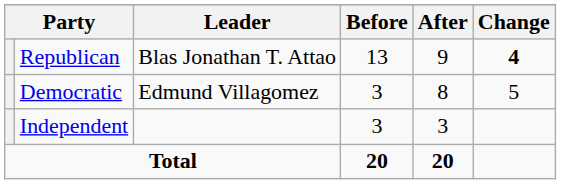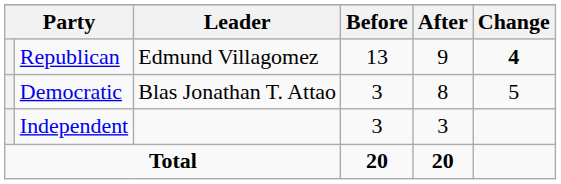(237, 56) Blas Jonathan T. Attao -> (228, 56) Edmund Villagomez
(228, 91) Edmund Villagomez -> (237, 91) Blas Jonathan T. Attao
